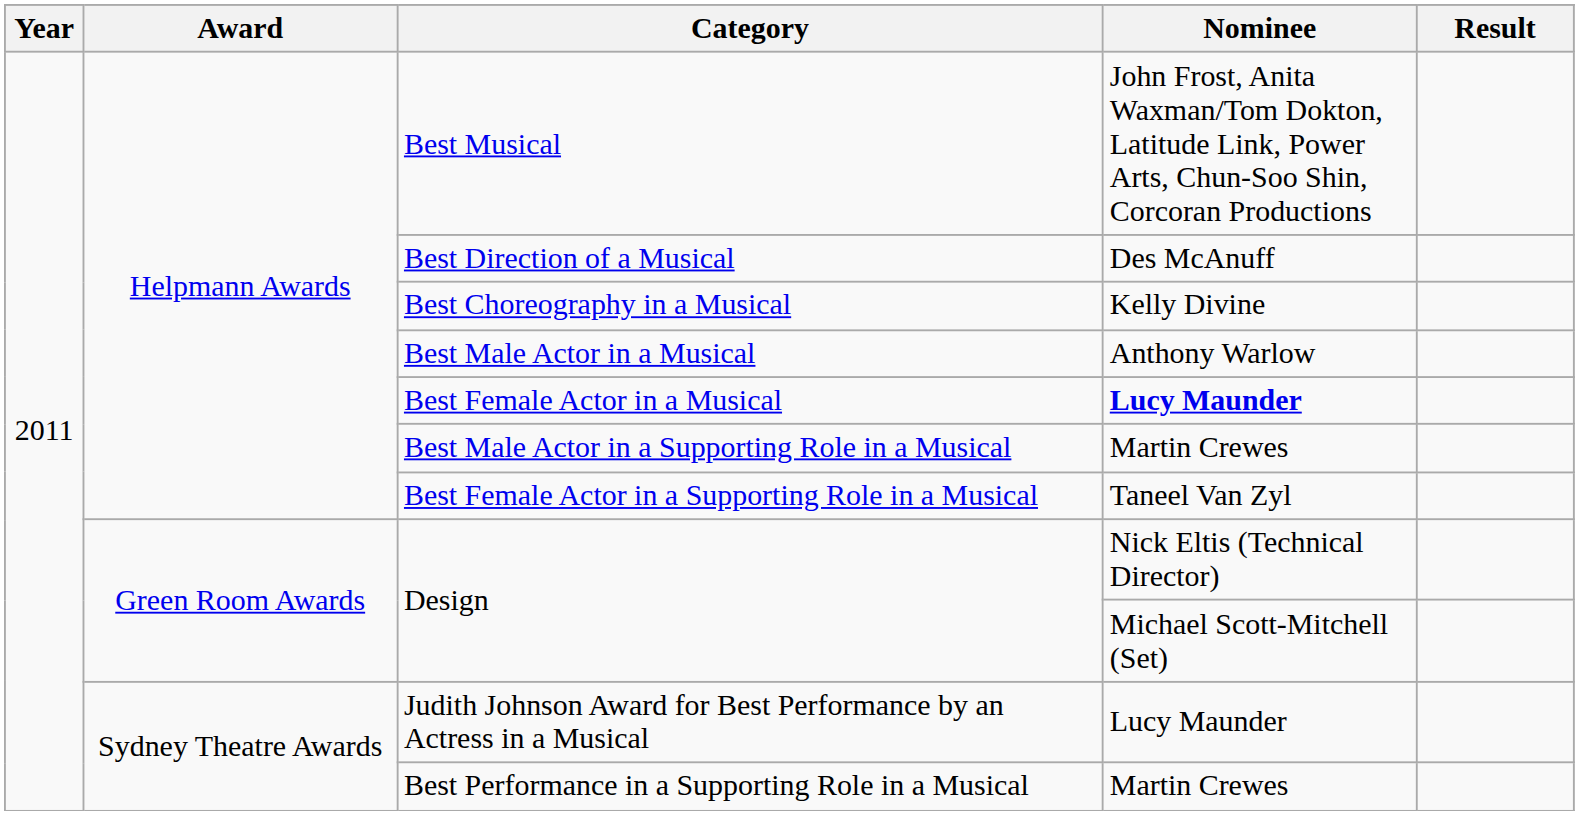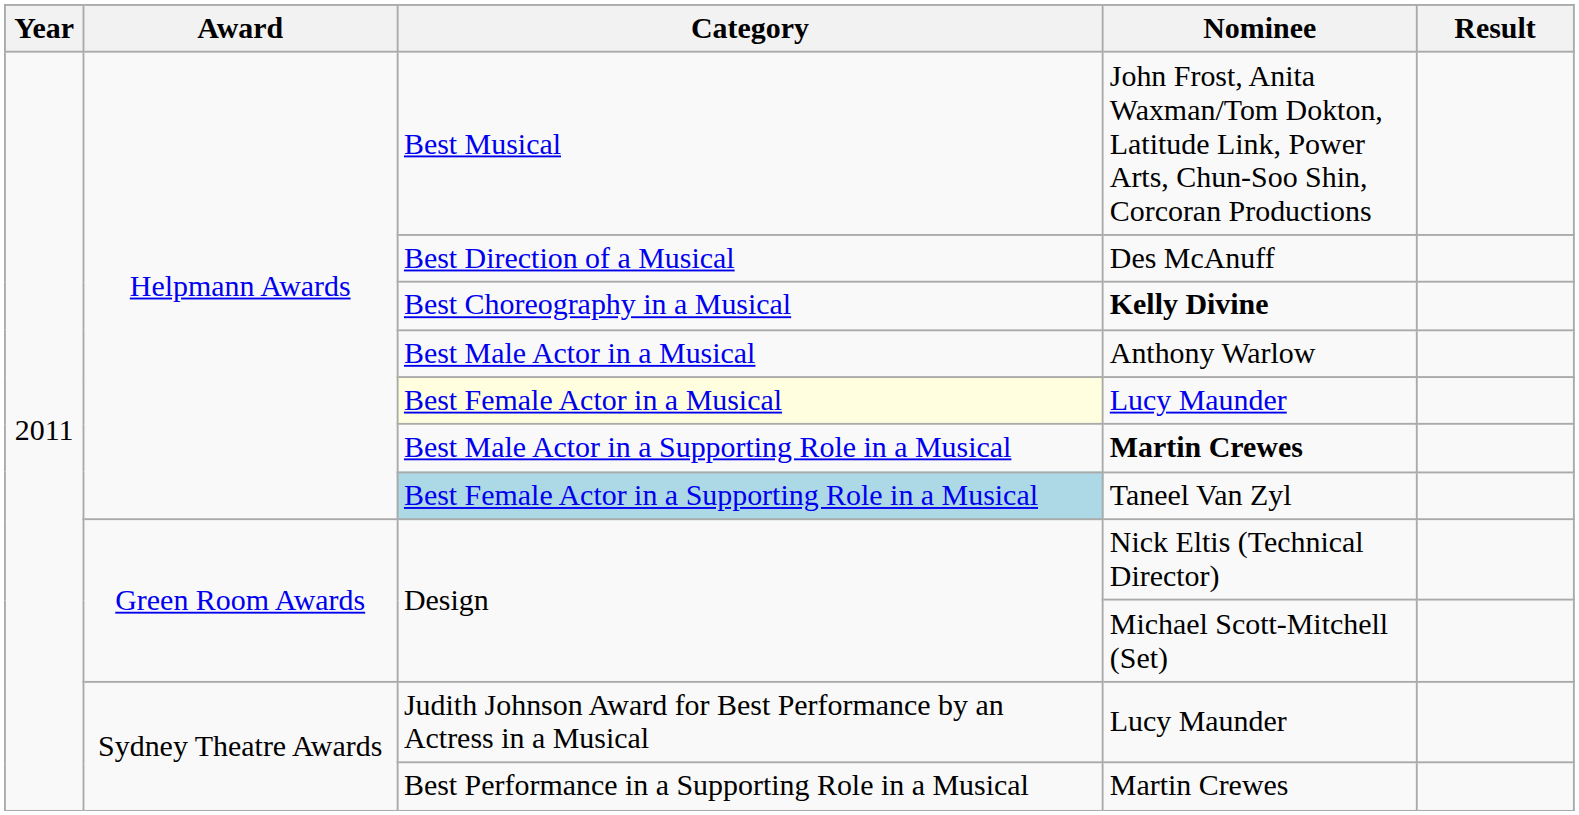(1187, 305) normal -> (1189, 305) bold
(593, 400) no background -> (593, 400) lightyellow background
(1206, 400) bold -> (1198, 400) normal
(1199, 447) normal -> (1206, 447) bold
(721, 495) no background -> (721, 495) lightblue background
